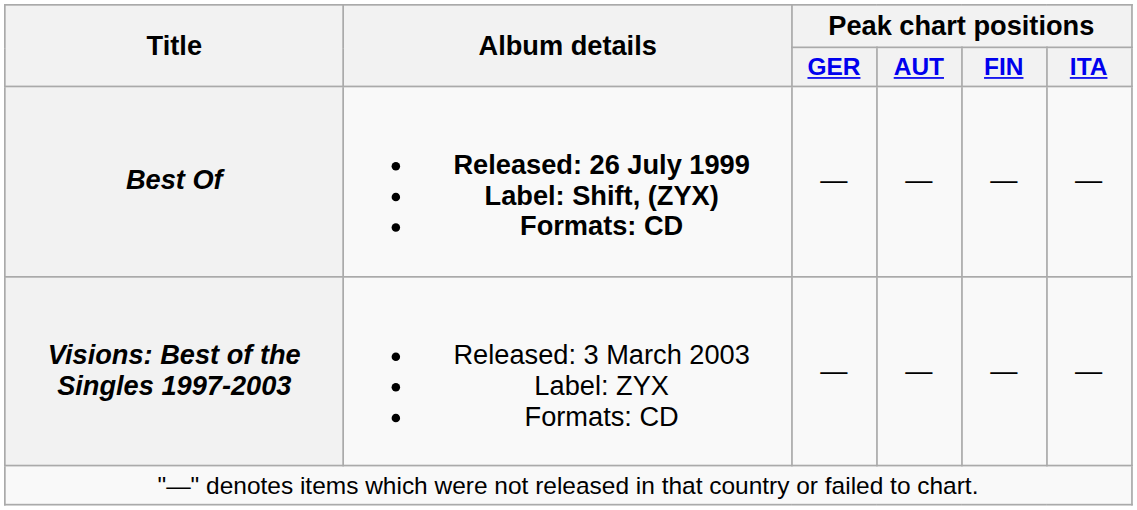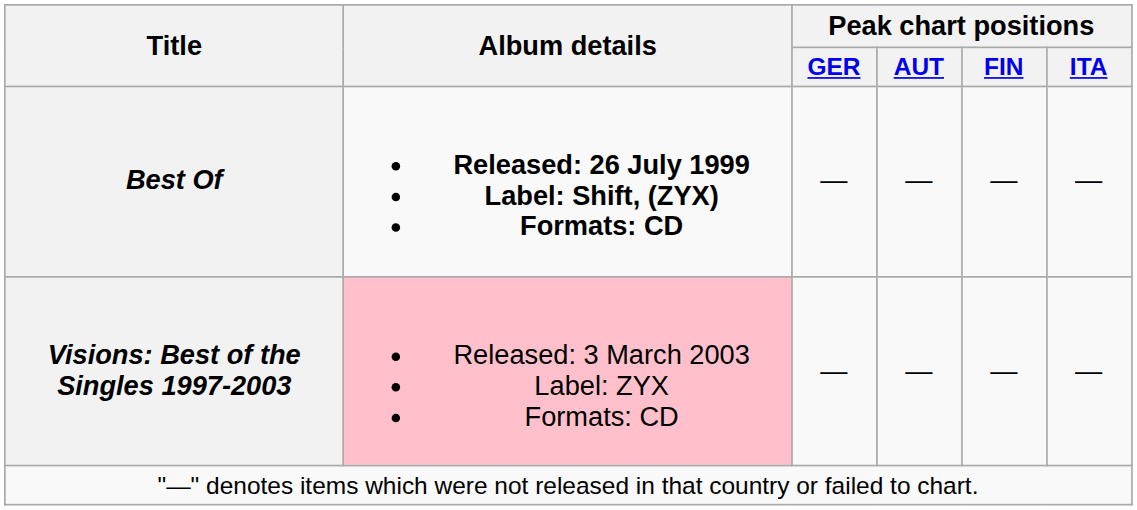(568, 386) no background -> (568, 386) pink background
